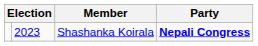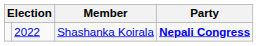(27, 31) 2023 -> (27, 31) 2022
